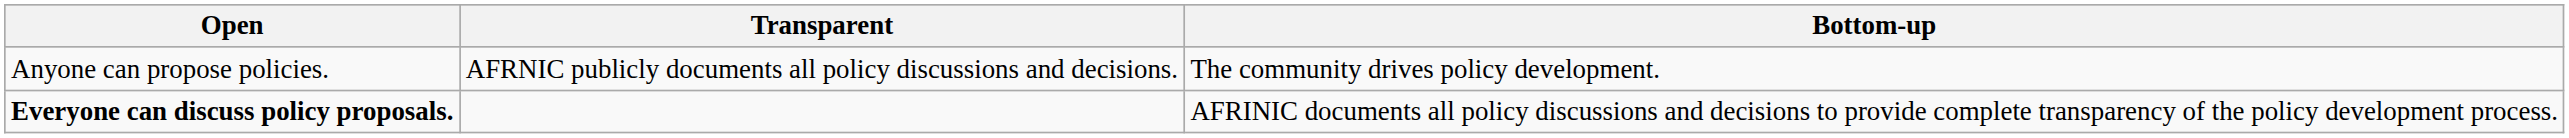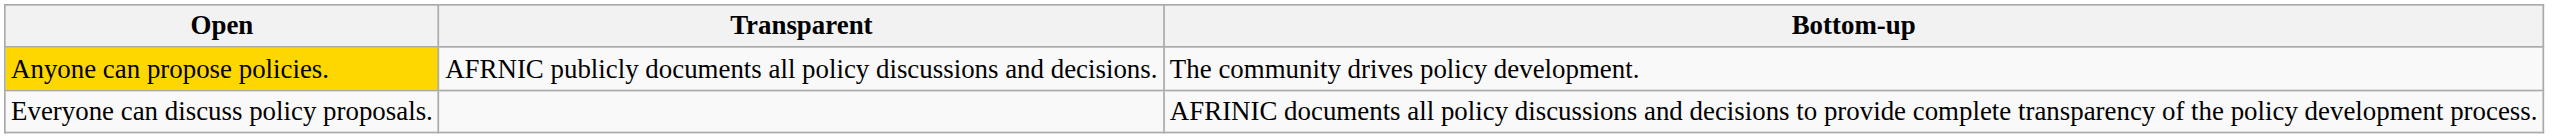(170, 68) no background -> (170, 68) gold background
(232, 111) bold -> (222, 111) normal
